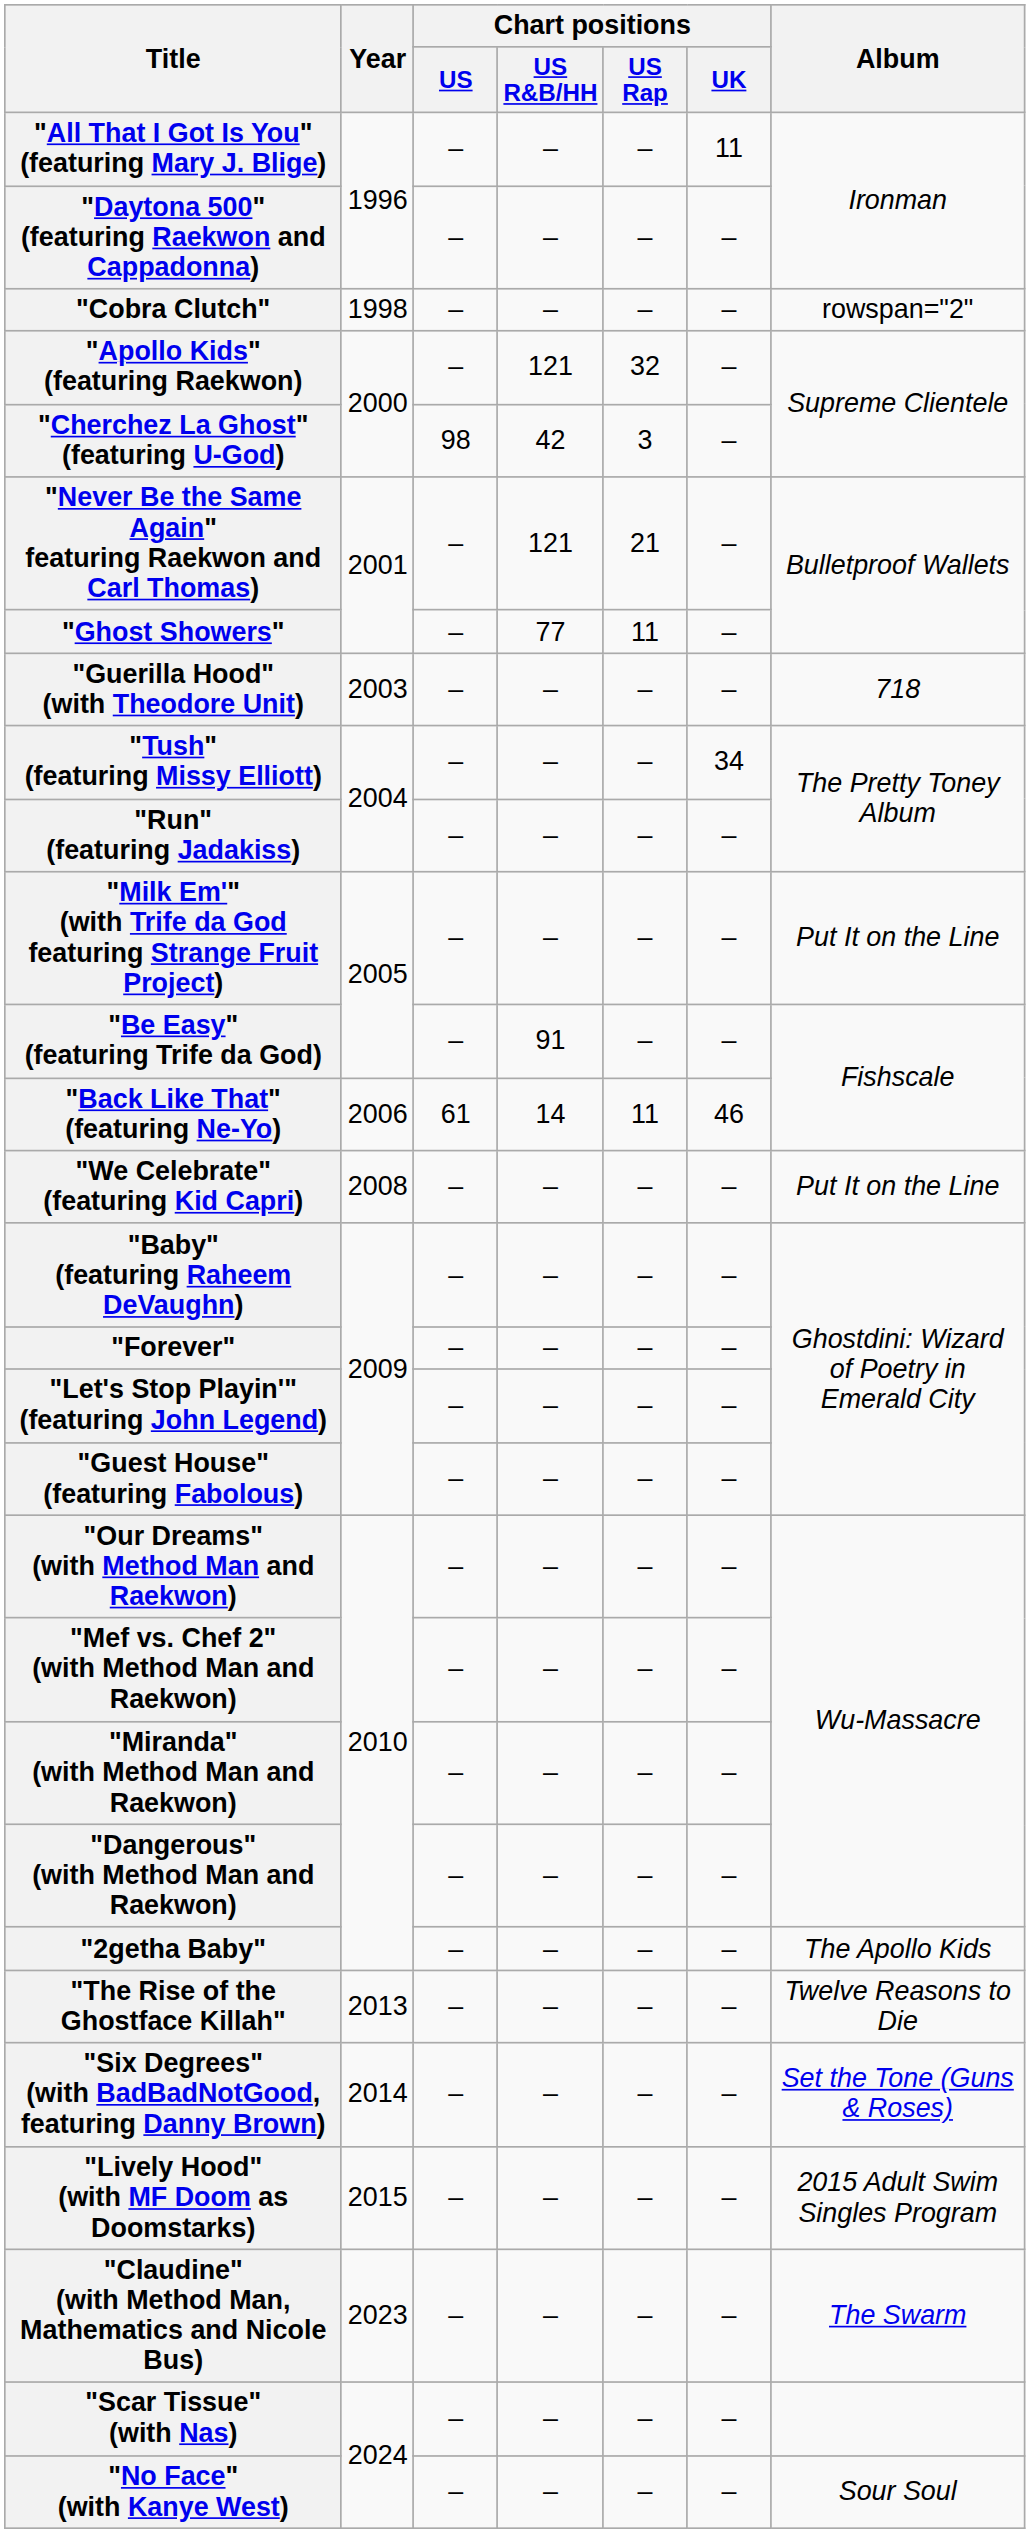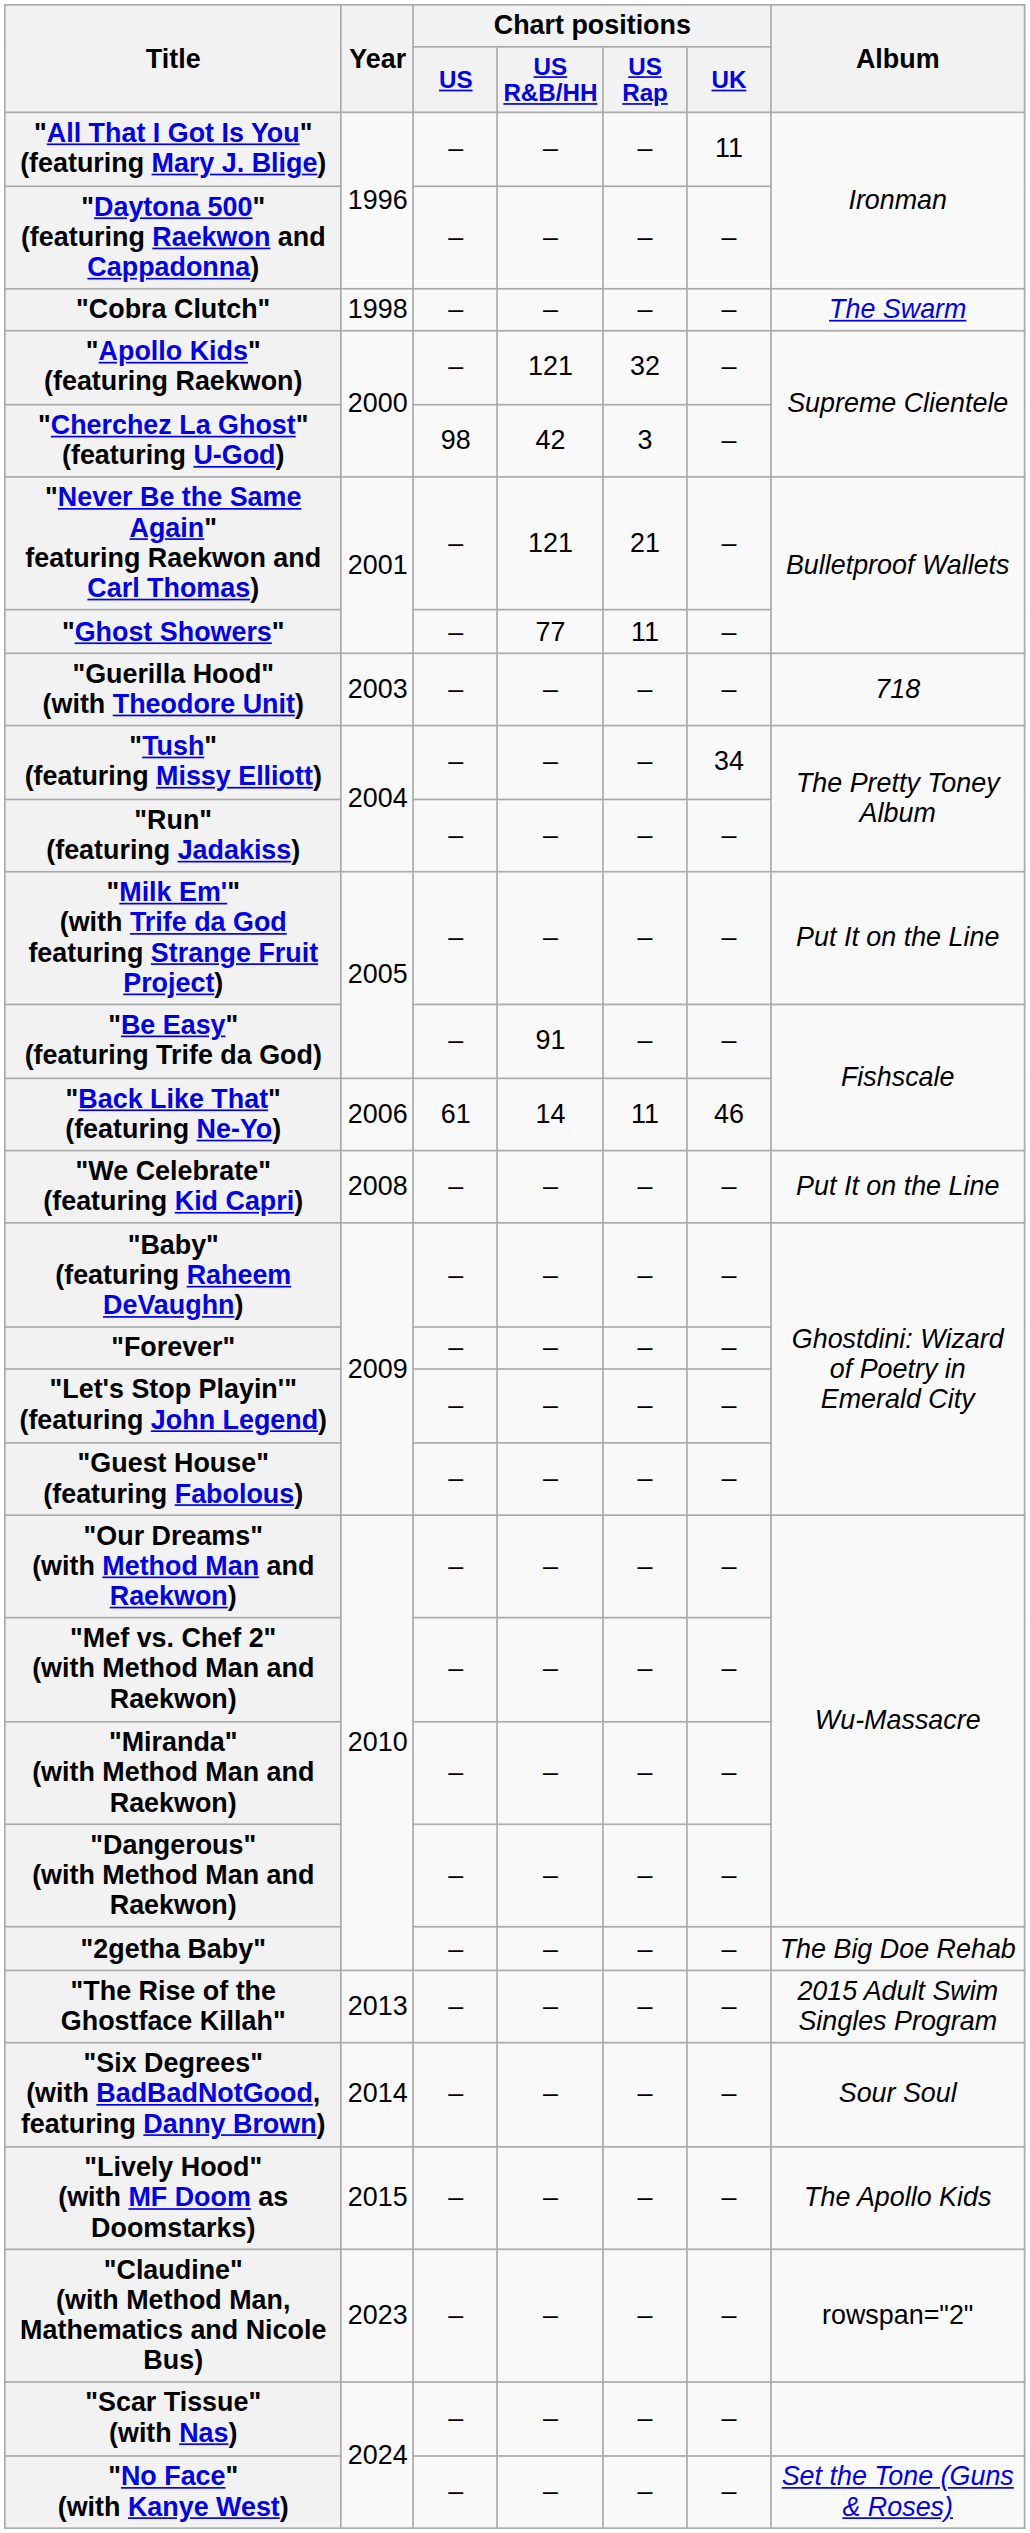(898, 309) rowspan="2" -> (898, 309) The Swarm
(898, 1948) The Apollo Kids -> (898, 1948) The Big Doe Rehab
(898, 2006) Twelve Reasons to Die -> (898, 2006) 2015 Adult Swim Singles Program
(898, 2094) Set the Tone (Guns & Roses) -> (898, 2094) Sour Soul
(898, 2197) 2015 Adult Swim Singles Program -> (898, 2197) The Apollo Kids
(898, 2315) The Swarm -> (898, 2315) rowspan="2"
(898, 2491) Sour Soul -> (898, 2491) Set the Tone (Guns & Roses)
